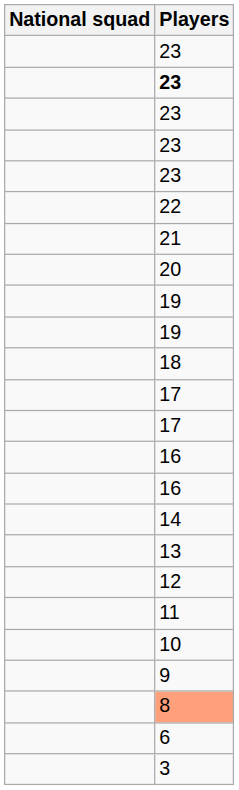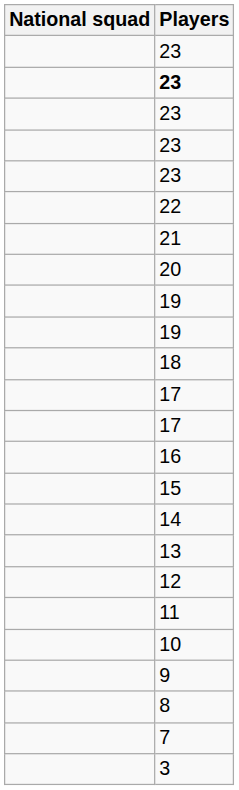(170, 488) 16 -> (170, 488) 15
(165, 706) lightsalmon background -> (165, 706) no background
(165, 737) 6 -> (165, 737) 7
